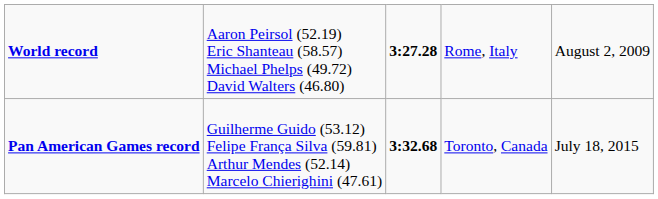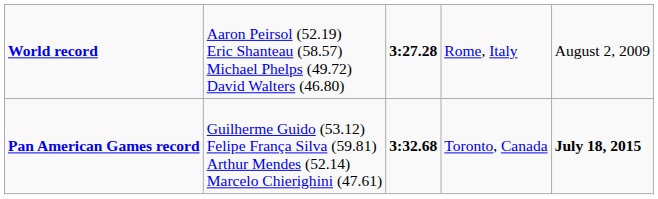(597, 146) normal -> (598, 146) bold
